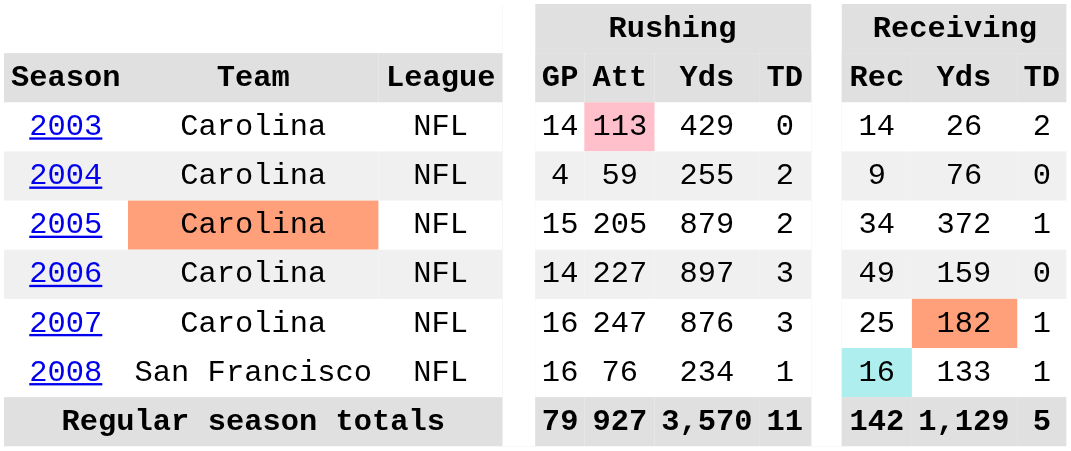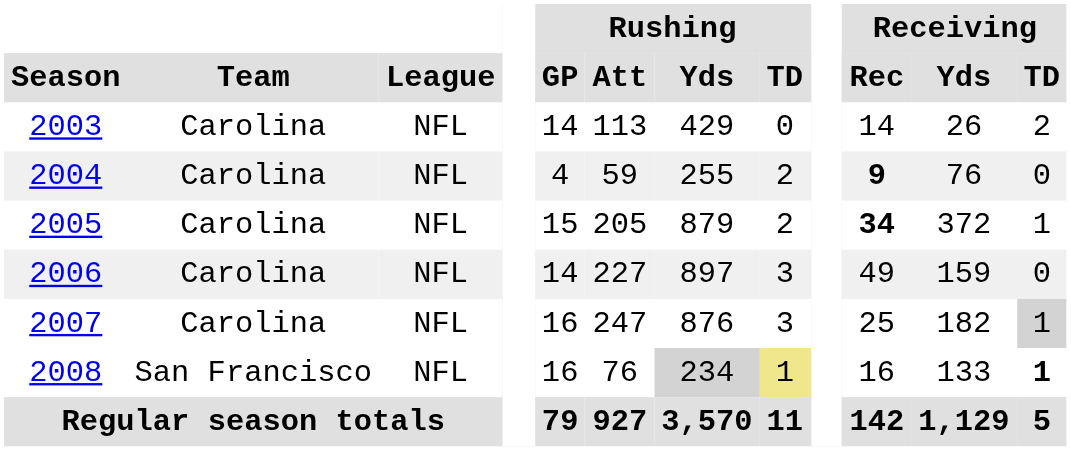(620, 127) pink background -> (620, 127) no background
(877, 176) normal -> (877, 176) bold
(253, 225) lightsalmon background -> (253, 225) no background
(877, 225) normal -> (877, 225) bold
(964, 323) lightsalmon background -> (964, 323) no background
(1042, 323) no background -> (1042, 323) lightgrey background
(707, 373) no background -> (707, 373) lightgrey background
(785, 373) no background -> (785, 373) khaki background
(877, 373) paleturquoise background -> (877, 373) no background
(1042, 373) normal -> (1042, 373) bold
